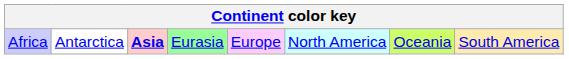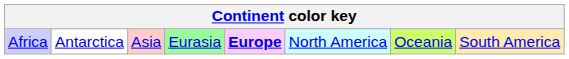(147, 41) bold -> (146, 41) normal
(256, 41) normal -> (255, 41) bold
